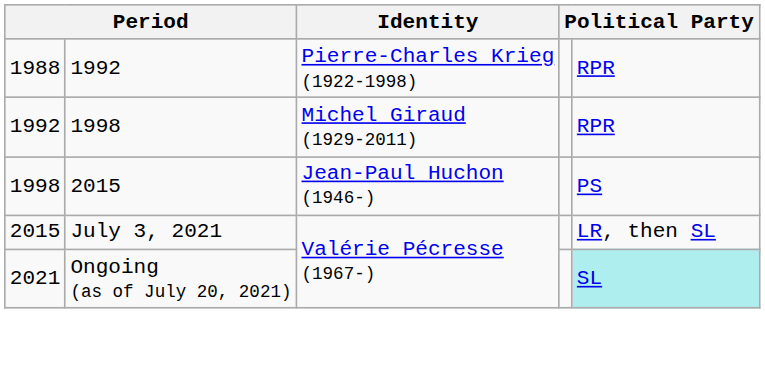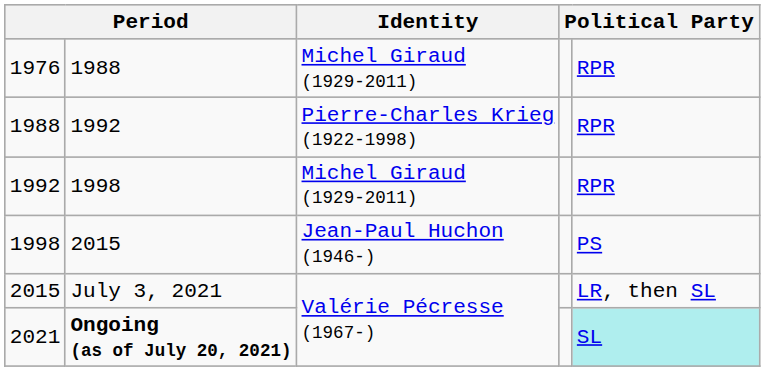+ row: (35, 68)
(181, 278) normal -> (181, 337) bold
